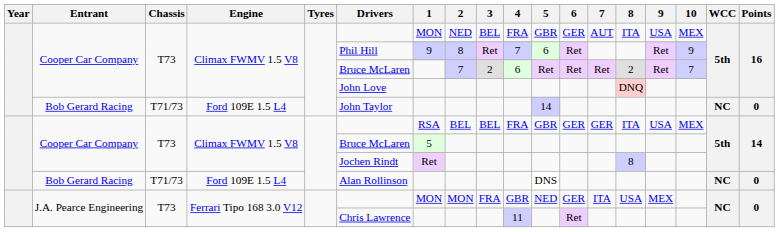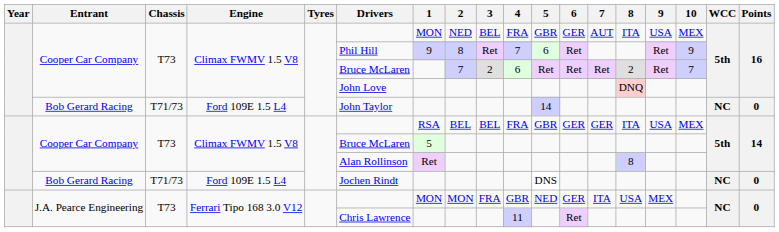(369, 162) Jochen Rindt -> (373, 162) Alan Rollinson
(373, 180) Alan Rollinson -> (369, 180) Jochen Rindt
